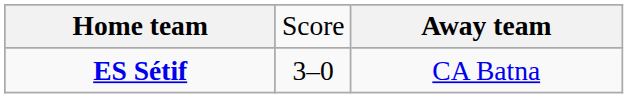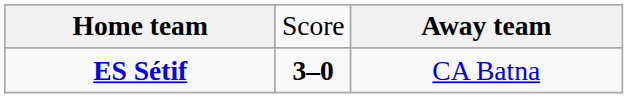(313, 69) normal -> (313, 69) bold
